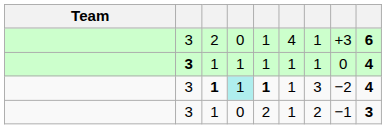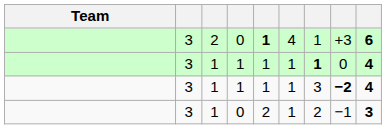(266, 40) normal -> (266, 40) bold
(189, 64) bold -> (189, 64) normal
(317, 64) normal -> (317, 64) bold
(215, 87) bold -> (215, 87) normal
(240, 87) paleturquoise background -> (240, 87) no background
(266, 87) bold -> (266, 87) normal
(343, 87) normal -> (343, 87) bold
